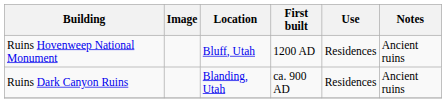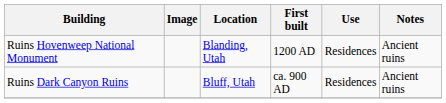(229, 51) Bluff, Utah -> (225, 51) Blanding, Utah
(225, 82) Blanding, Utah -> (229, 82) Bluff, Utah
